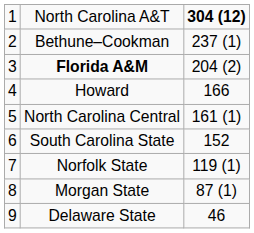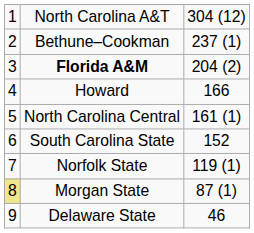(216, 16) bold -> (216, 16) normal
(12, 191) no background -> (12, 191) khaki background
